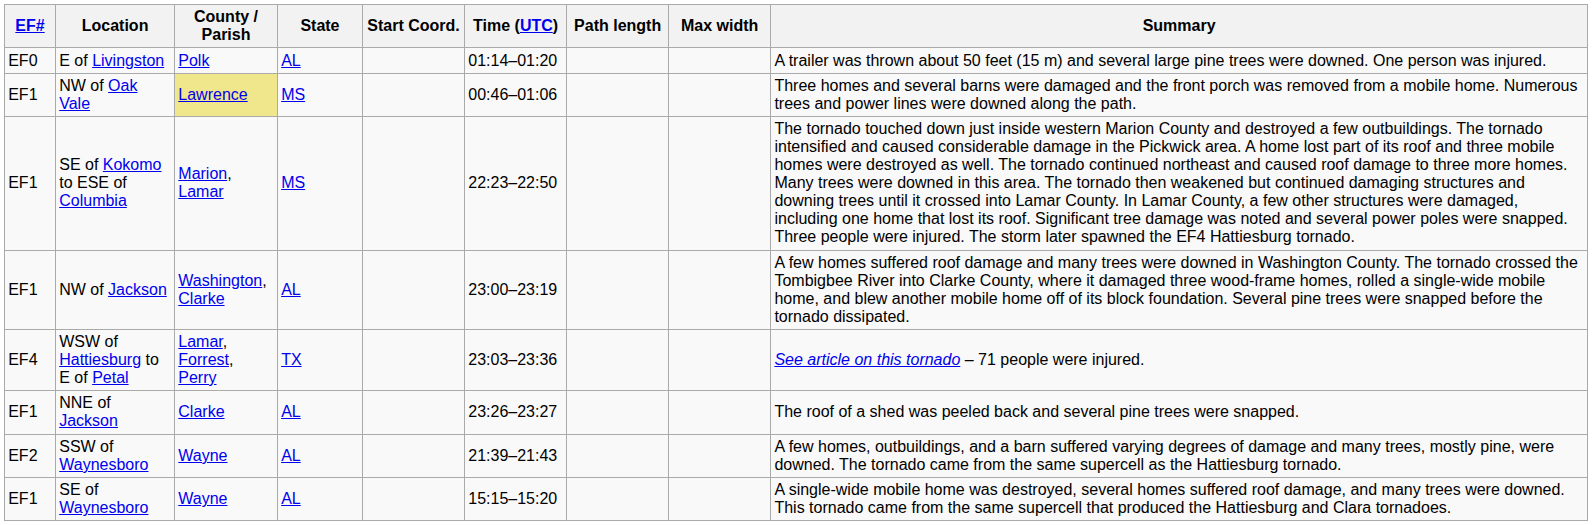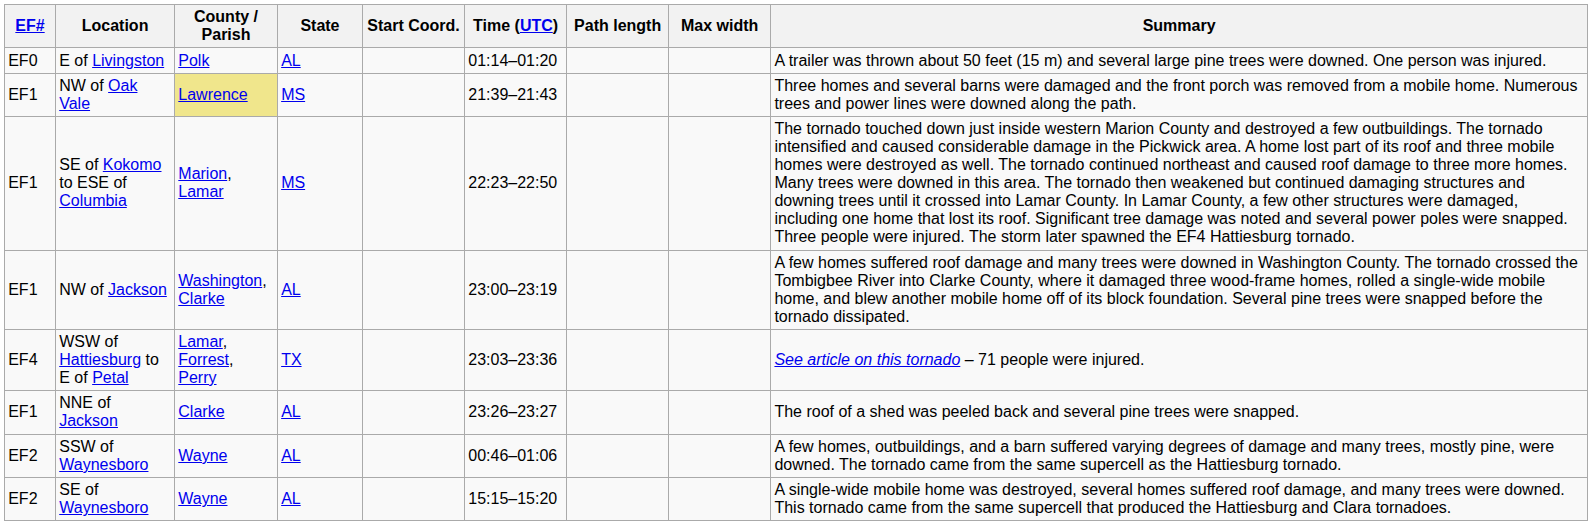(513, 94) 00:46–01:06 -> (513, 94) 21:39–21:43
(513, 455) 21:39–21:43 -> (513, 455) 00:46–01:06
(23, 499) EF1 -> (23, 499) EF2
